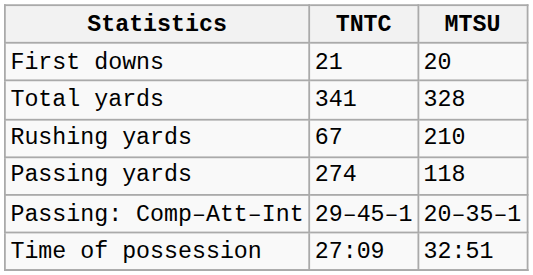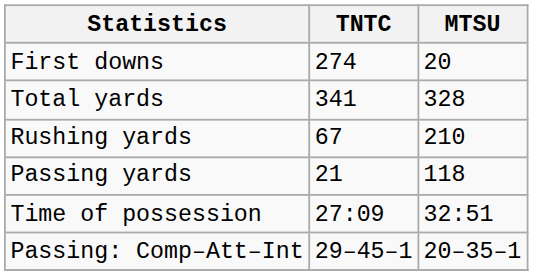(329, 62) 21 -> (336, 62) 274
(336, 176) 274 -> (329, 176) 21
rows swapped: (157, 214) <-> (136, 252)
